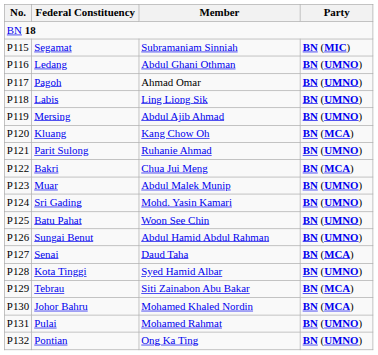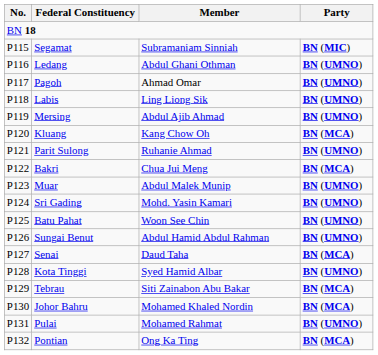(332, 340) BN (UMNO) -> (328, 340) BN (MCA)
